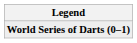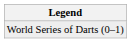(68, 29) bold -> (65, 29) normal
